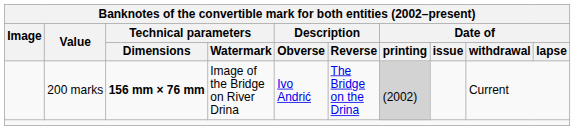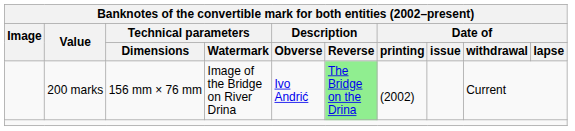(157, 91) bold -> (155, 91) normal
(348, 91) no background -> (345, 91) lightgreen background
(400, 97) lightgrey background -> (397, 97) no background
